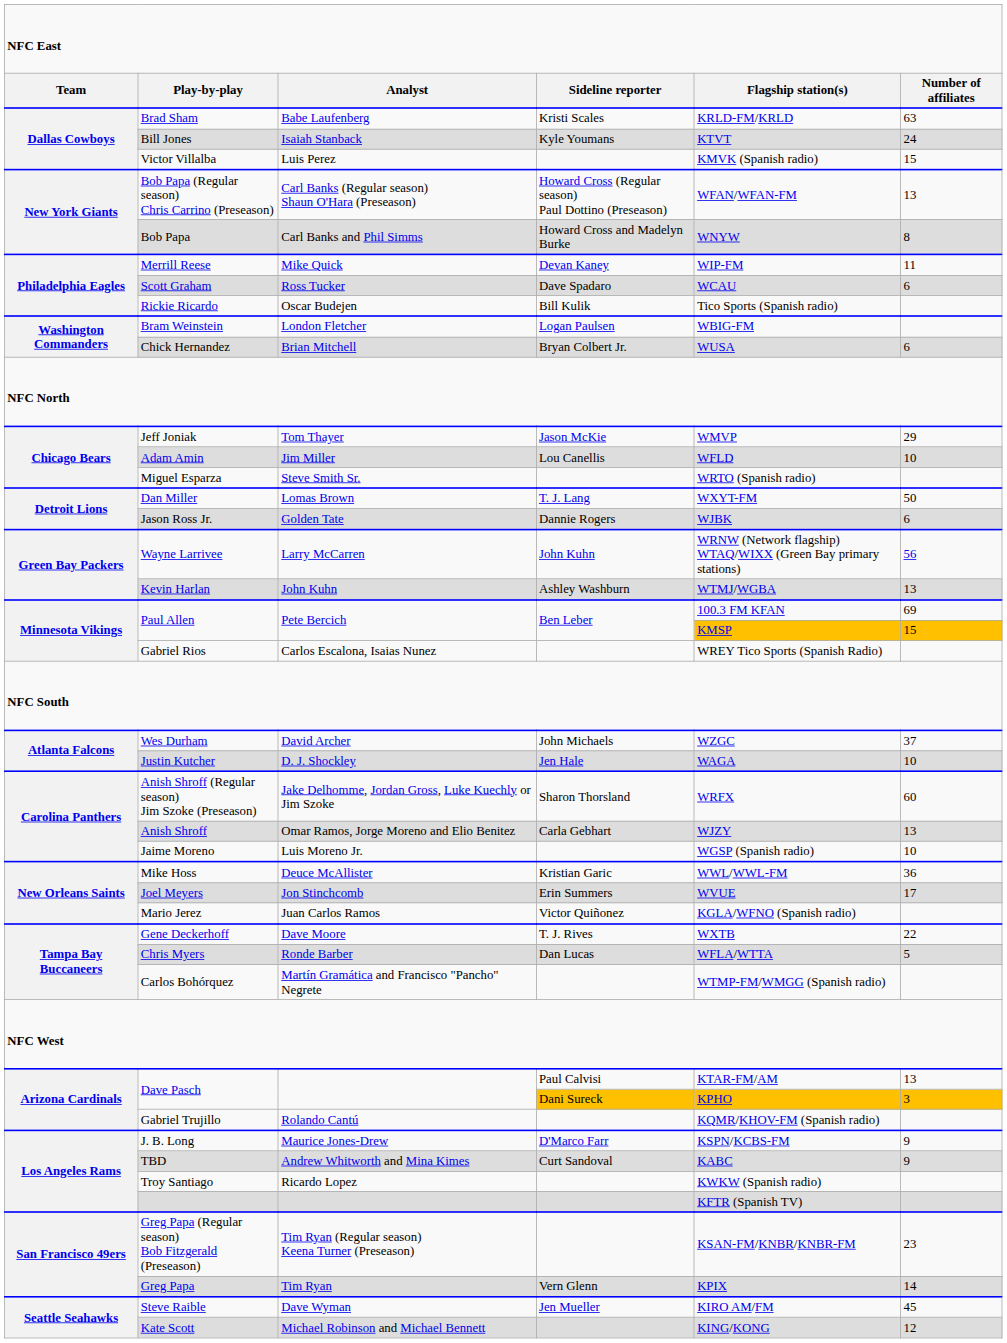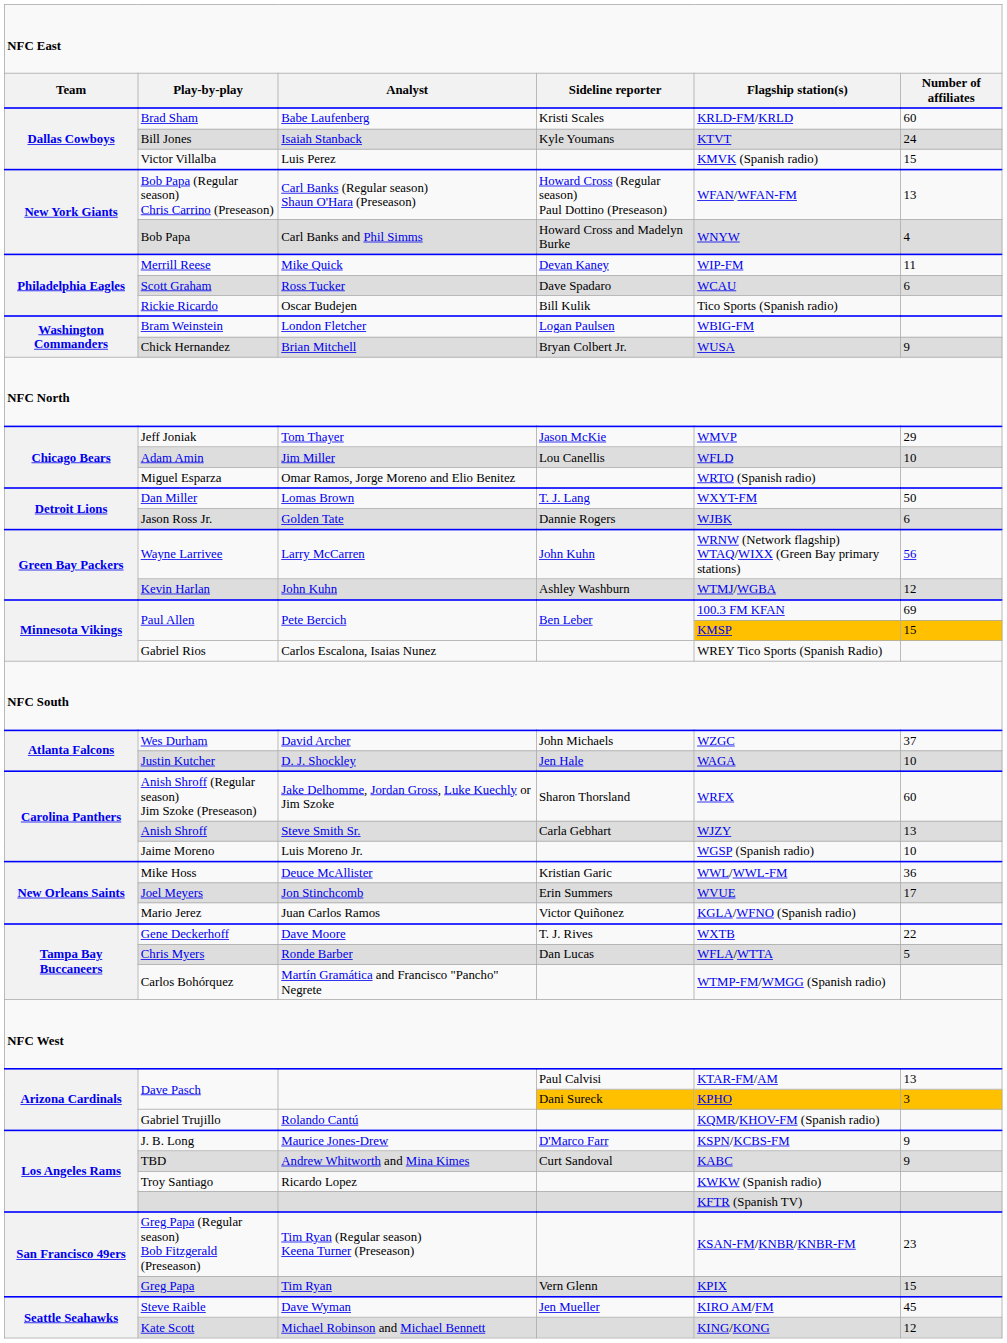(910, 118) 63 -> (910, 118) 60
(907, 236) 8 -> (907, 236) 4
(907, 347) 6 -> (907, 347) 9
(321, 477) Steve Smith Sr. -> (398, 477) Omar Ramos, Jorge Moreno and Elio Benitez
(910, 589) 13 -> (910, 589) 12
(398, 831) Omar Ramos, Jorge Moreno and Elio Benitez -> (321, 831) Steve Smith Sr.
(910, 1286) 14 -> (910, 1286) 15
